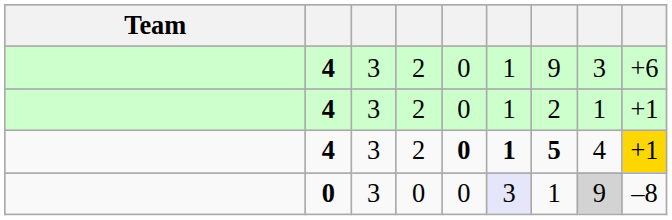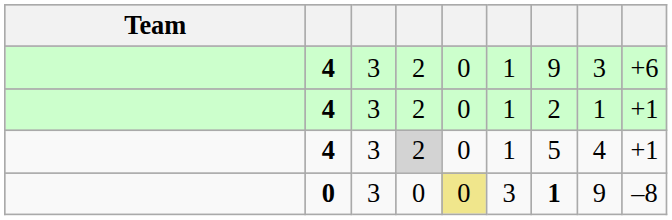(419, 151) no background -> (419, 151) lightgrey background
(464, 151) bold -> (464, 151) normal
(509, 151) bold -> (509, 151) normal
(554, 151) bold -> (554, 151) normal
(645, 151) gold background -> (645, 151) no background
(464, 192) no background -> (464, 192) khaki background
(509, 192) lavender background -> (509, 192) no background
(554, 192) normal -> (554, 192) bold
(599, 192) lightgrey background -> (599, 192) no background
